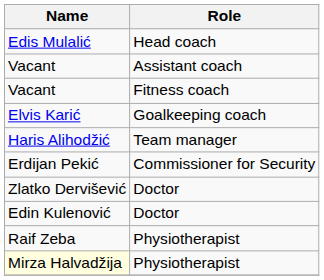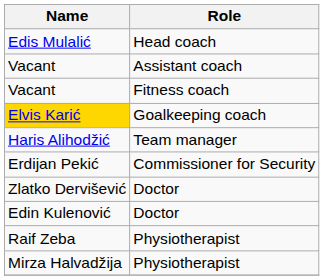(44, 115) no background -> (44, 115) gold background
(65, 262) lightyellow background -> (65, 262) no background
